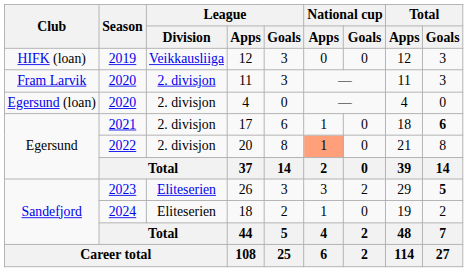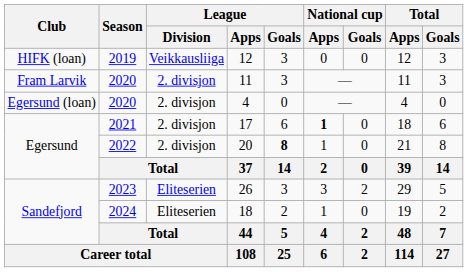(324, 124) normal -> (324, 124) bold
(443, 124) bold -> (443, 124) normal
(284, 146) normal -> (284, 146) bold
(324, 146) lightsalmon background -> (324, 146) no background
(443, 189) bold -> (443, 189) normal
